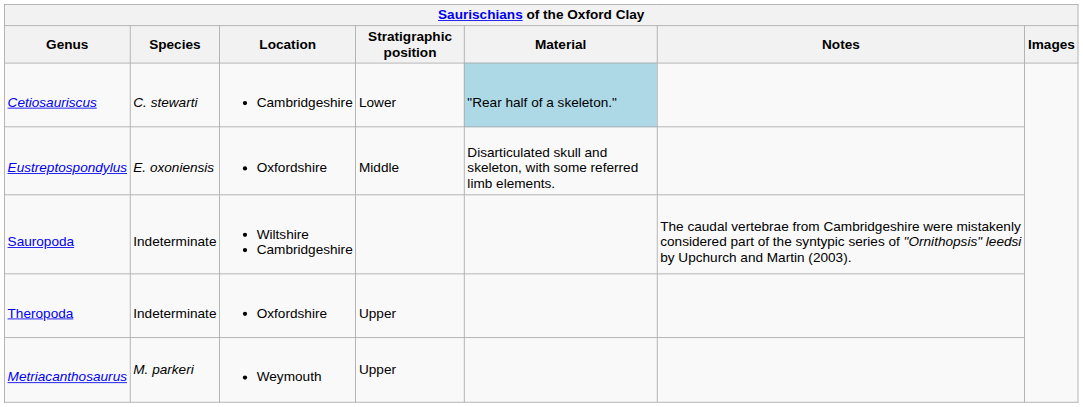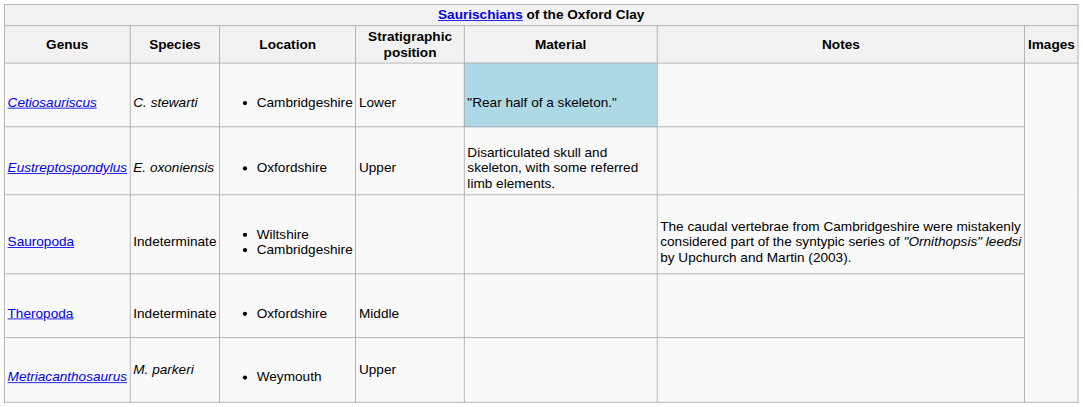(379, 168) Middle -> (378, 168) Upper
(378, 313) Upper -> (379, 313) Middle
